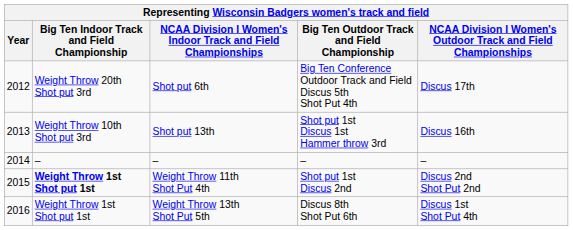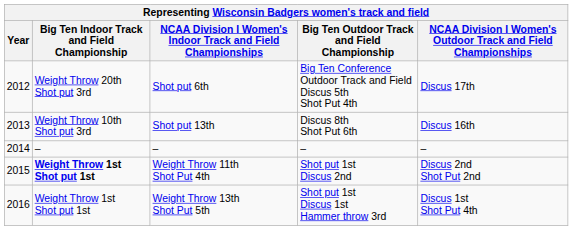(343, 132) Shot put 1st Discus 1st Hammer throw 3rd -> (329, 126) Discus 8th Shot Put 6th
(329, 211) Discus 8th Shot Put 6th -> (343, 205) Shot put 1st Discus 1st Hammer throw 3rd
